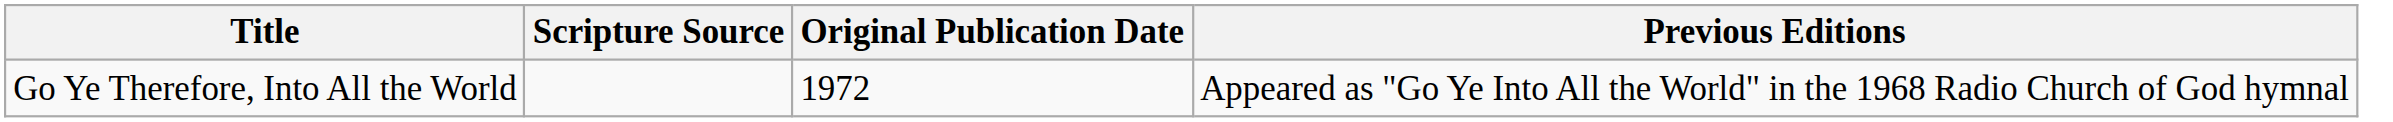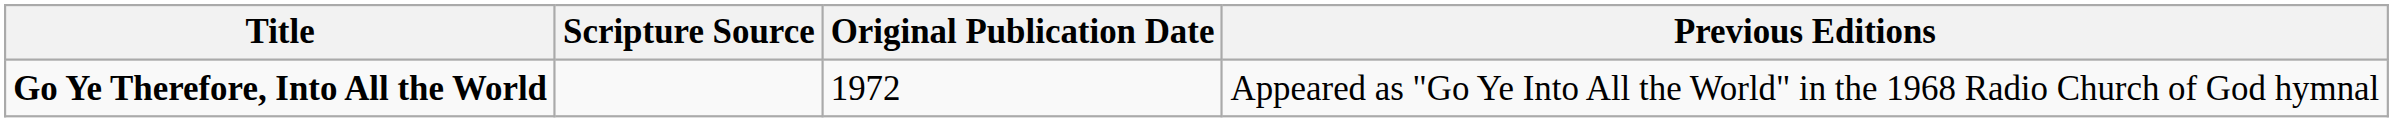(265, 87) normal -> (280, 87) bold
